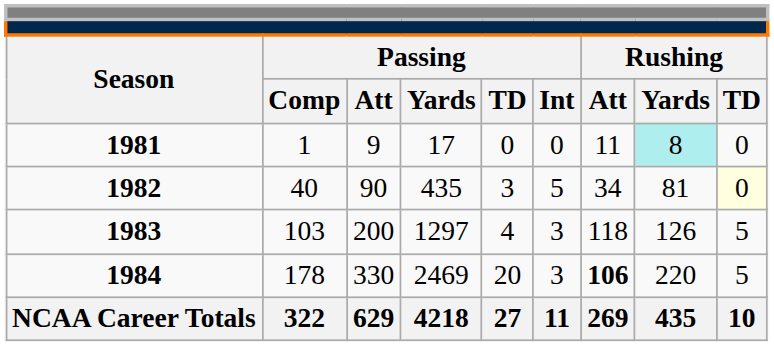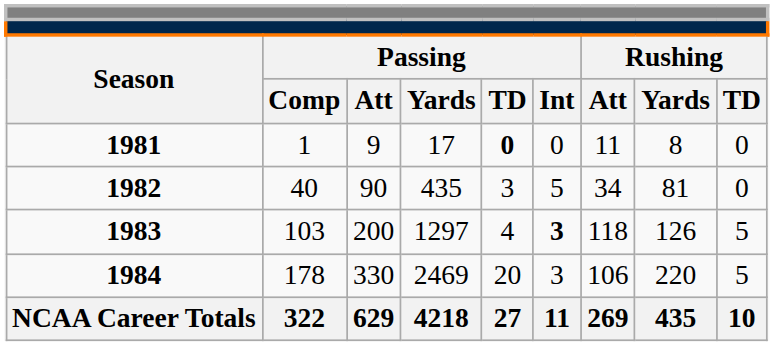(508, 144) normal -> (508, 144) bold
(676, 144) paleturquoise background -> (676, 144) no background
(742, 187) lightyellow background -> (742, 187) no background
(557, 231) normal -> (557, 231) bold
(608, 275) bold -> (608, 275) normal
